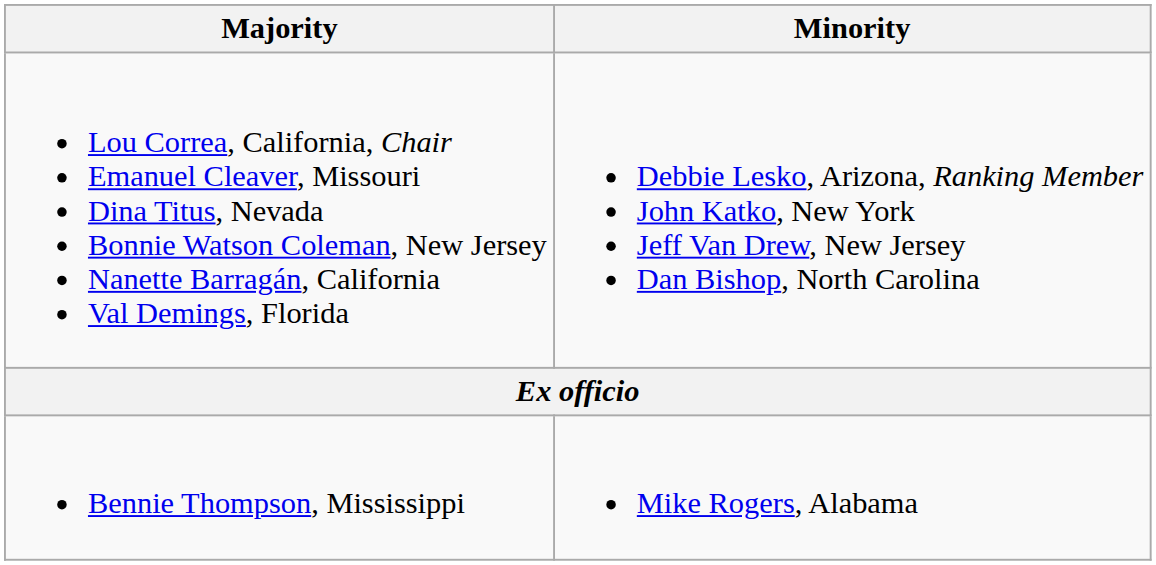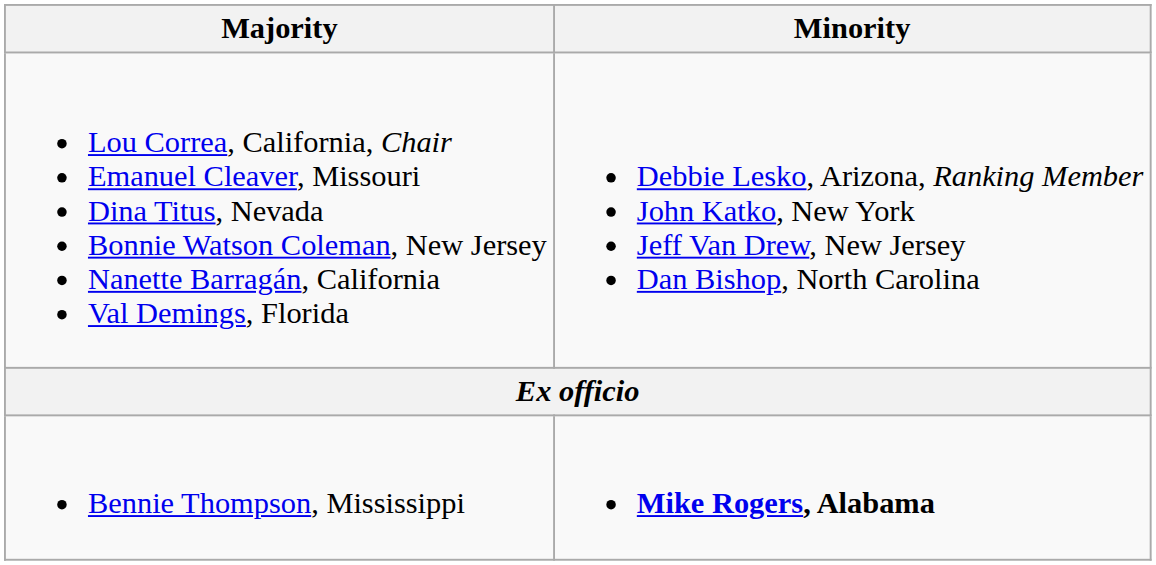(852, 504) normal -> (852, 504) bold
